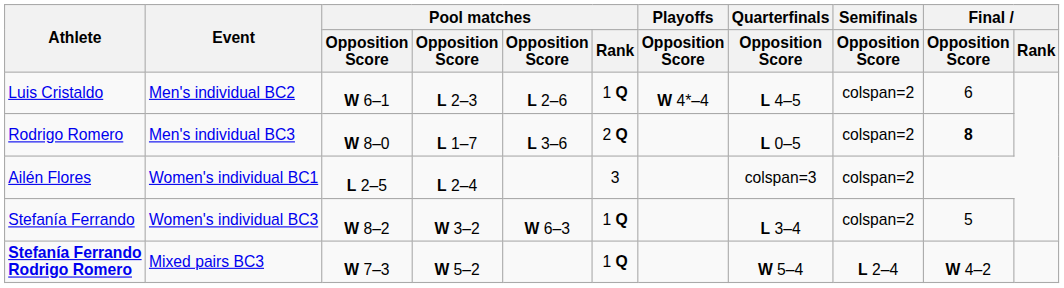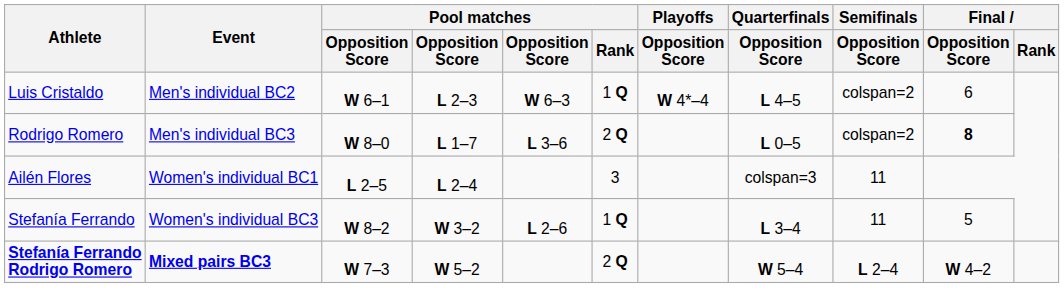(547, 102) L 2–6 -> (547, 102) W 6–3
(878, 178) colspan=2 -> (878, 178) 11
(547, 229) W 6–3 -> (547, 229) L 2–6
(878, 220) colspan=2 -> (878, 220) 11
(206, 262) normal -> (210, 262) bold
(615, 262) 1 Q -> (615, 262) 2 Q
